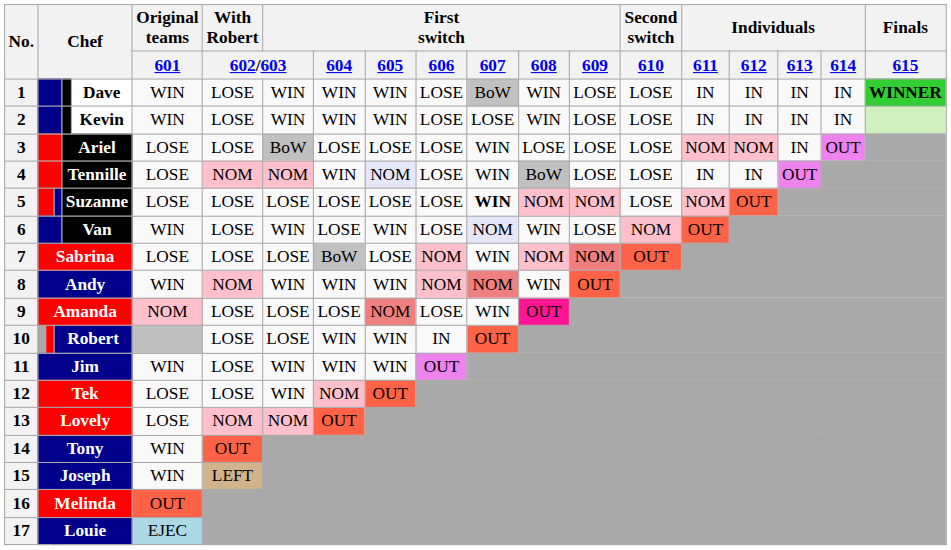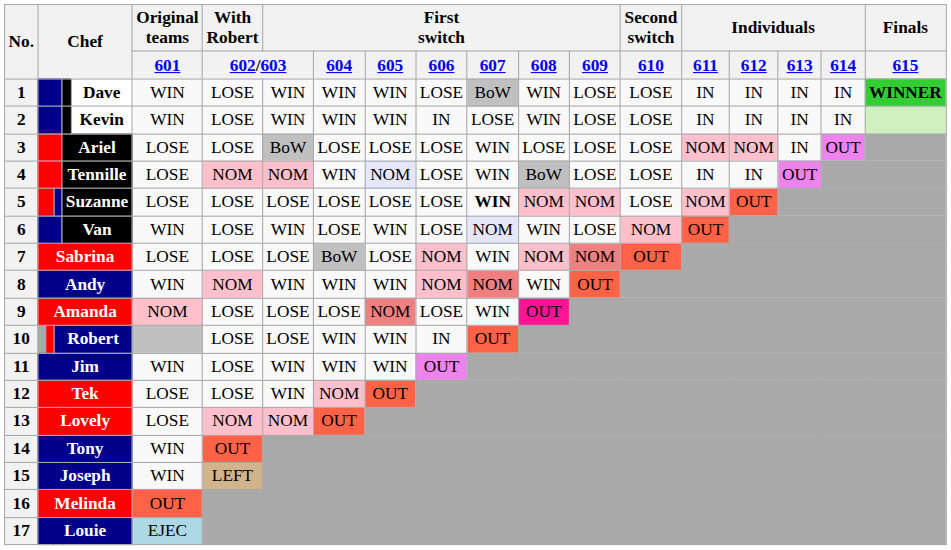(441, 119) LOSE -> (441, 119) IN
